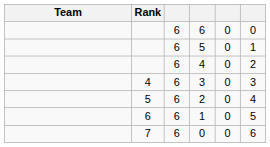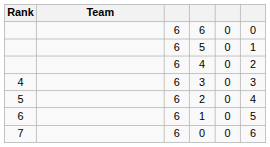columns swapped: (148, 13) <-> (68, 13)
